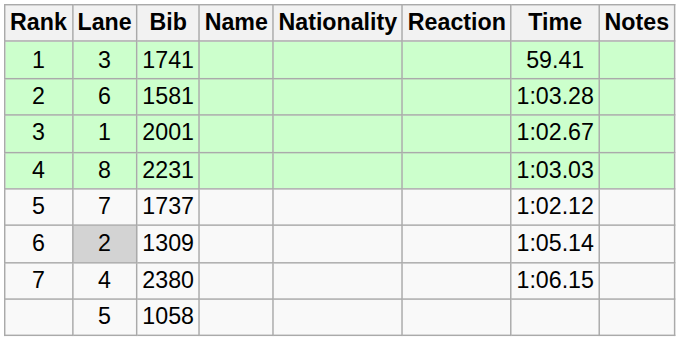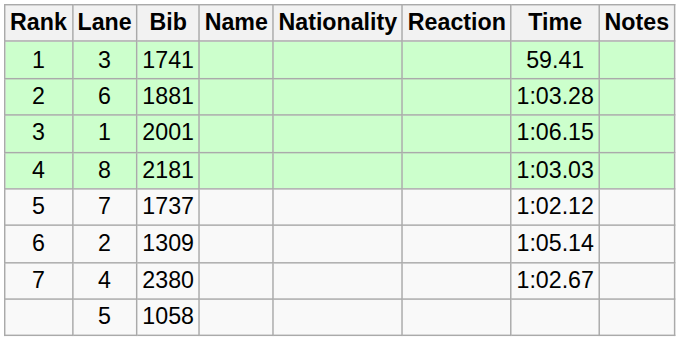(168, 96) 1581 -> (168, 96) 1881
(555, 133) 1:02.67 -> (555, 133) 1:06.15
(168, 170) 2231 -> (168, 170) 2181
(105, 243) lightgrey background -> (105, 243) no background
(555, 280) 1:06.15 -> (555, 280) 1:02.67
